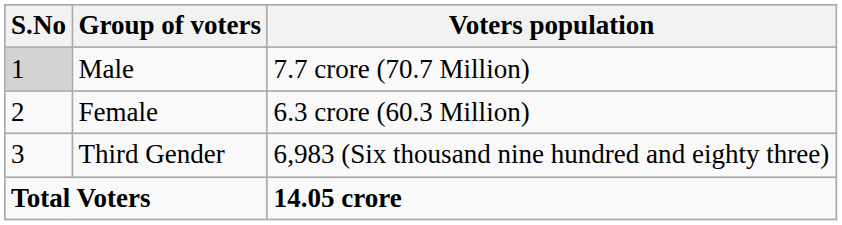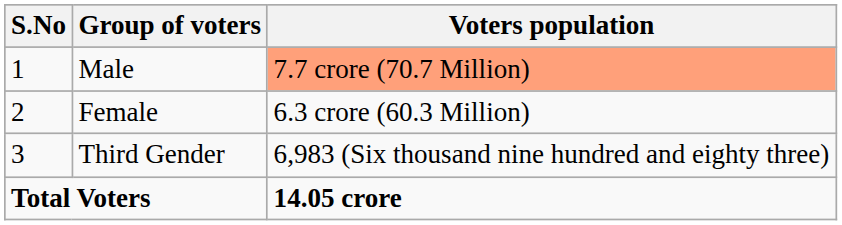(18, 68) lightgrey background -> (18, 68) no background
(402, 68) no background -> (402, 68) lightsalmon background
